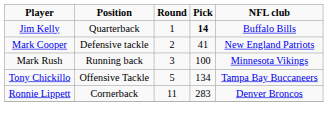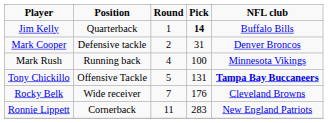(203, 45) 41 -> (199, 45) 31
(269, 45) New England Patriots -> (267, 45) Denver Broncos
(172, 61) 3 -> (169, 61) 4
(203, 77) 134 -> (199, 77) 131
(269, 77) normal -> (267, 77) bold
+ row: (39, 93)
(269, 93) Denver Broncos -> (267, 110) New England Patriots
